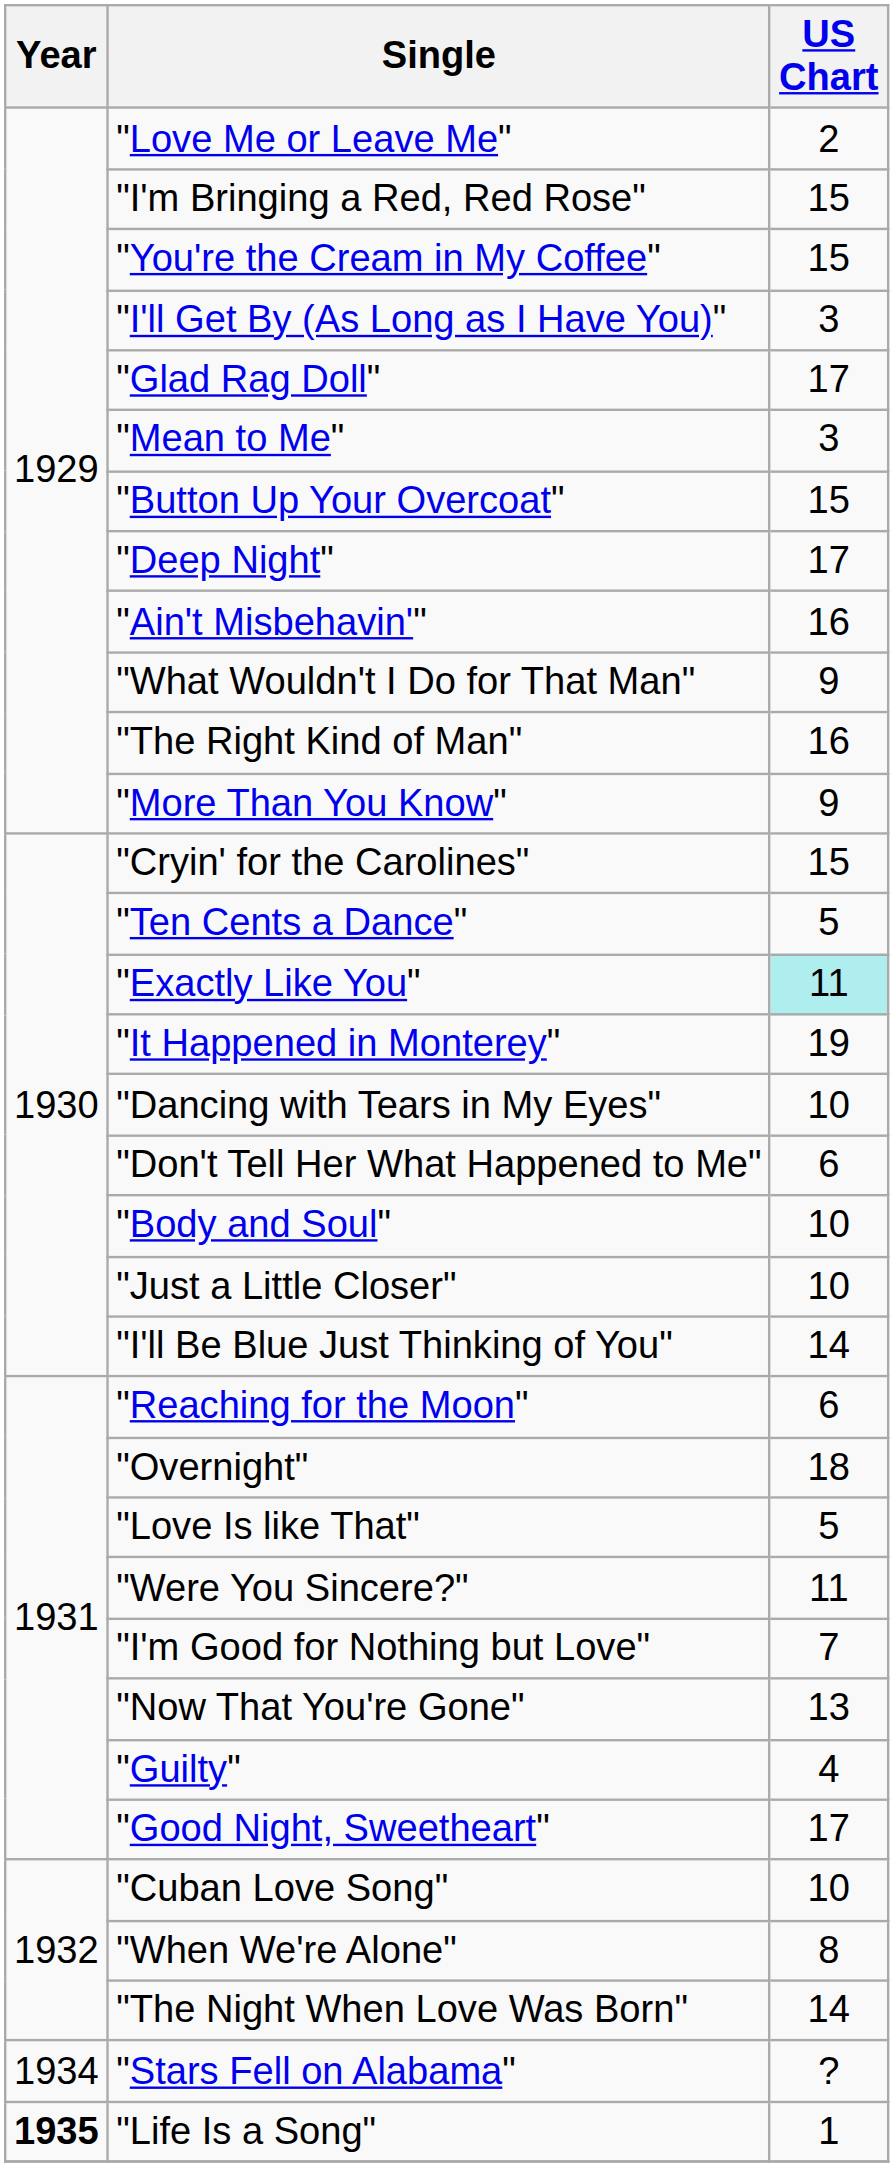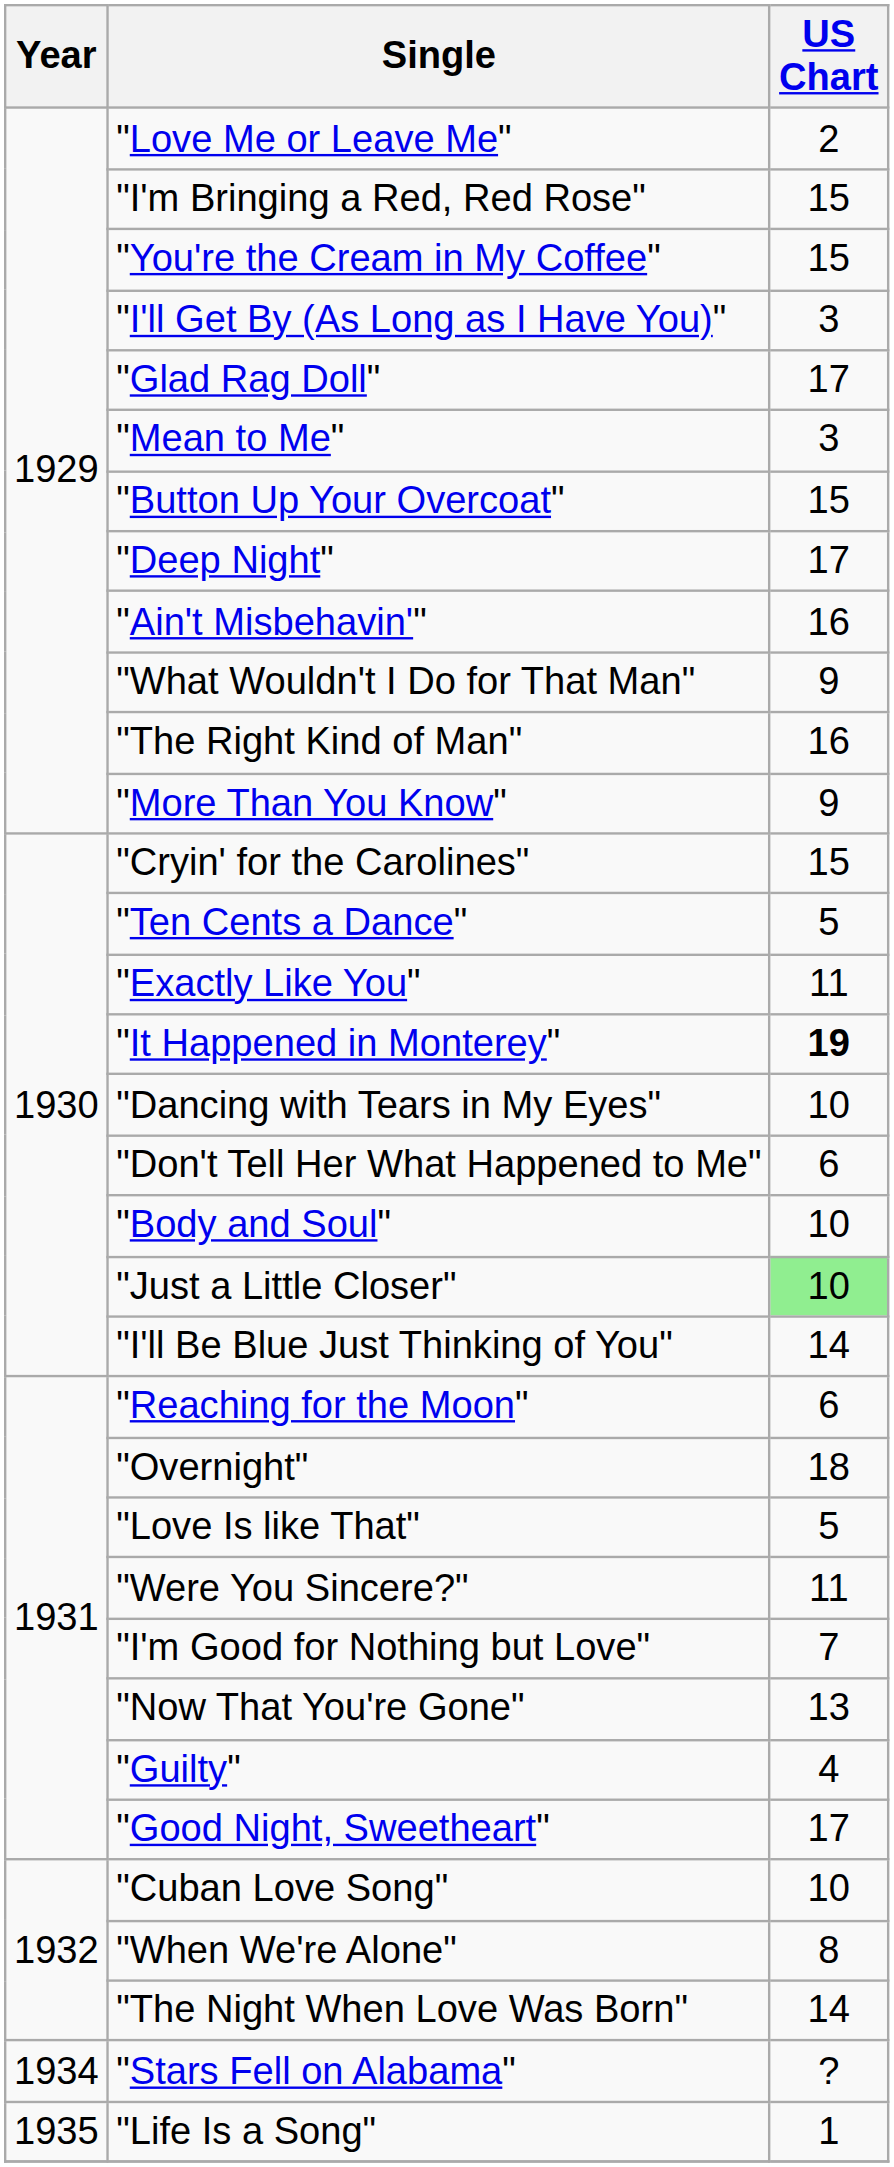(829, 983) paleturquoise background -> (829, 983) no background
(829, 1043) normal -> (829, 1043) bold
(829, 1285) no background -> (829, 1285) lightgreen background
(56, 2130) bold -> (56, 2130) normal
